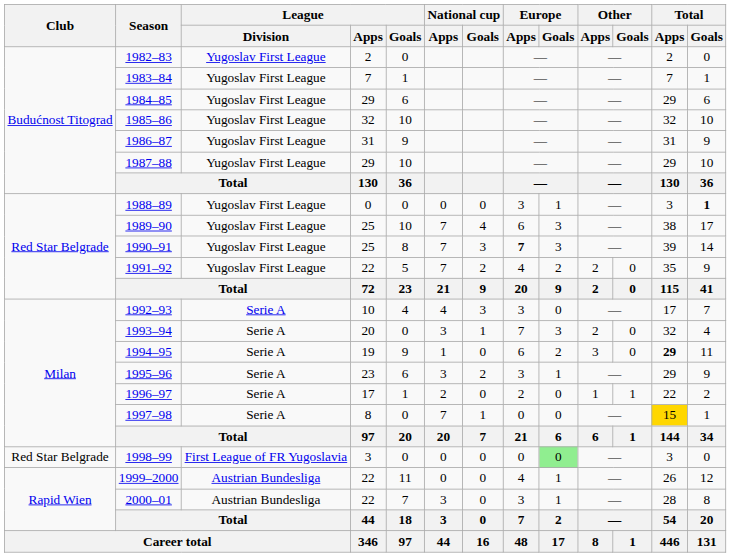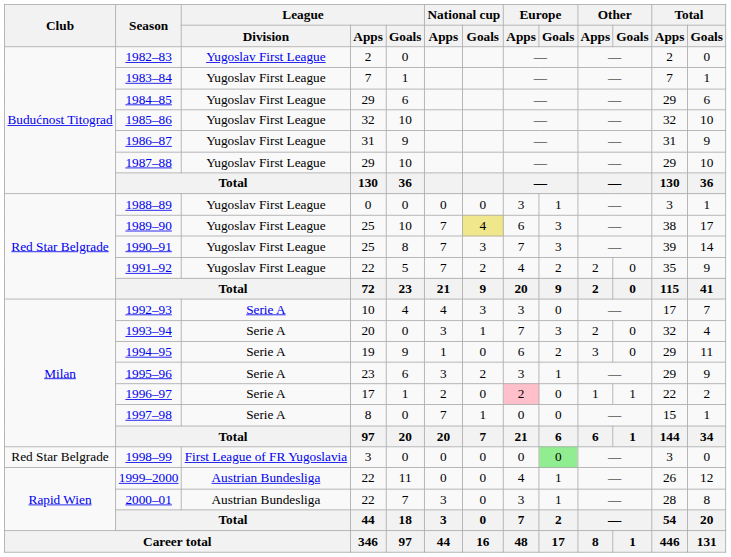(707, 204) bold -> (707, 204) normal
(483, 225) no background -> (483, 225) khaki background
(521, 246) bold -> (521, 246) normal
(670, 352) bold -> (670, 352) normal
(521, 394) no background -> (521, 394) pink background
(670, 415) gold background -> (670, 415) no background
